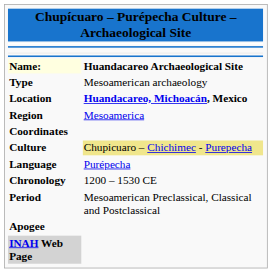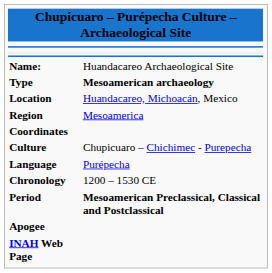(25, 66) lightyellow background -> (25, 66) no background
(163, 66) bold -> (158, 66) normal
(146, 82) normal -> (148, 82) bold
(166, 98) bold -> (160, 98) normal
(168, 147) khaki background -> (167, 147) no background
(168, 203) normal -> (171, 203) bold
(36, 249) lightgrey background -> (36, 249) no background
